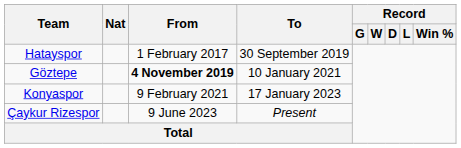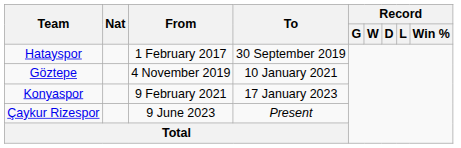(182, 73) bold -> (181, 73) normal
